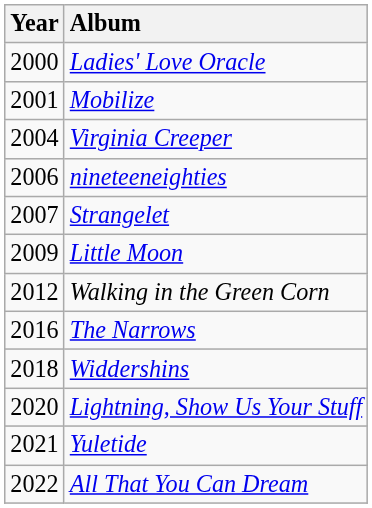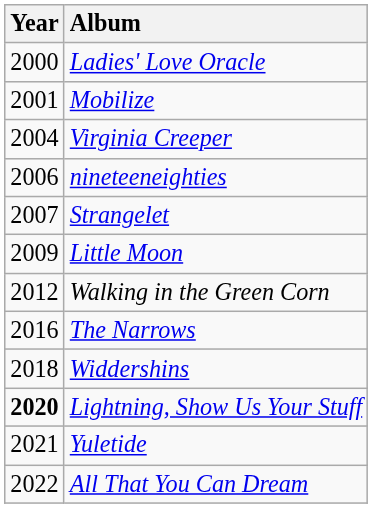(34, 406) normal -> (34, 406) bold
